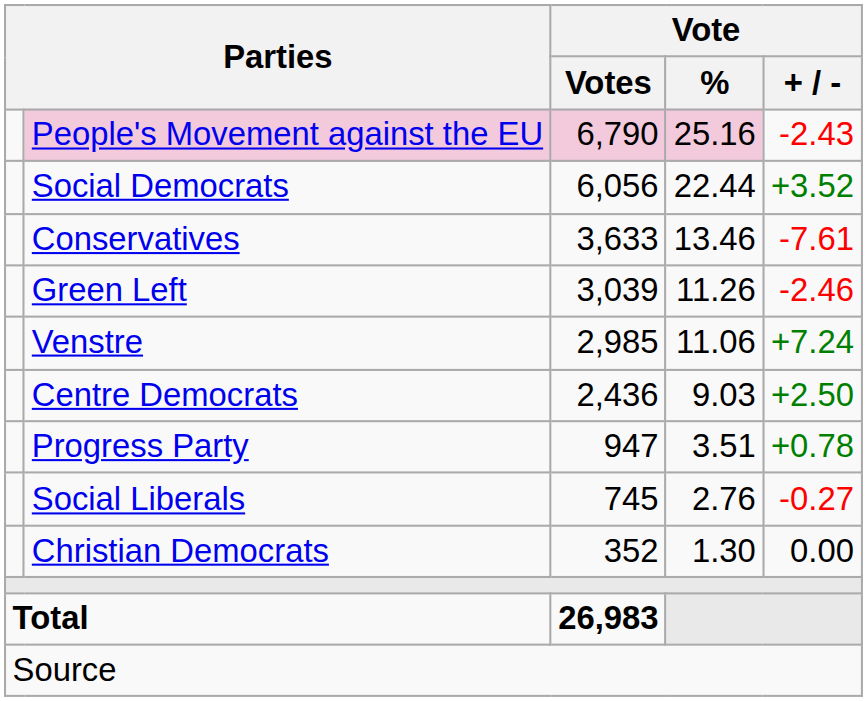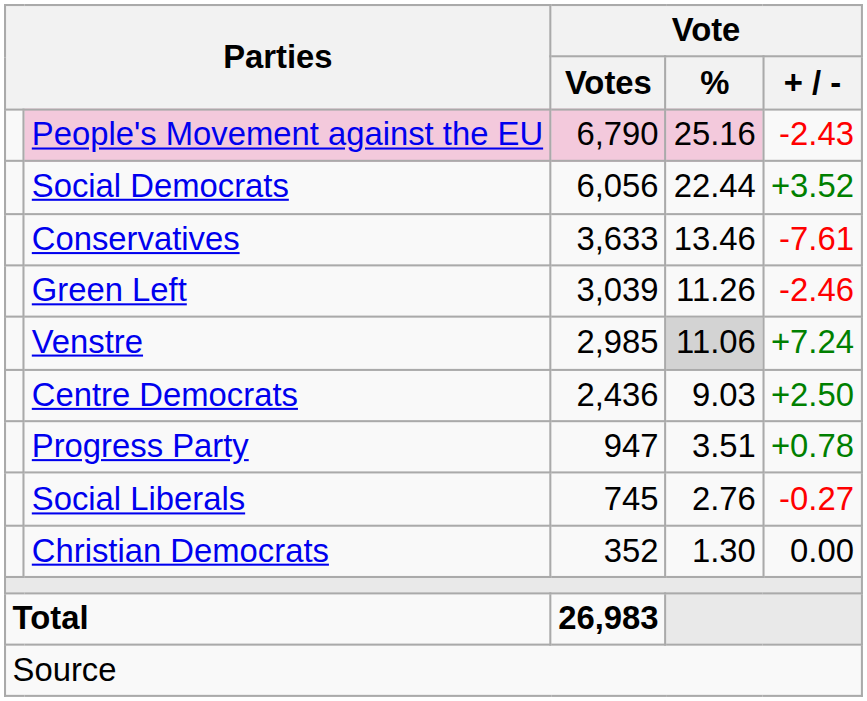(716, 342) no background -> (716, 342) lightgrey background
